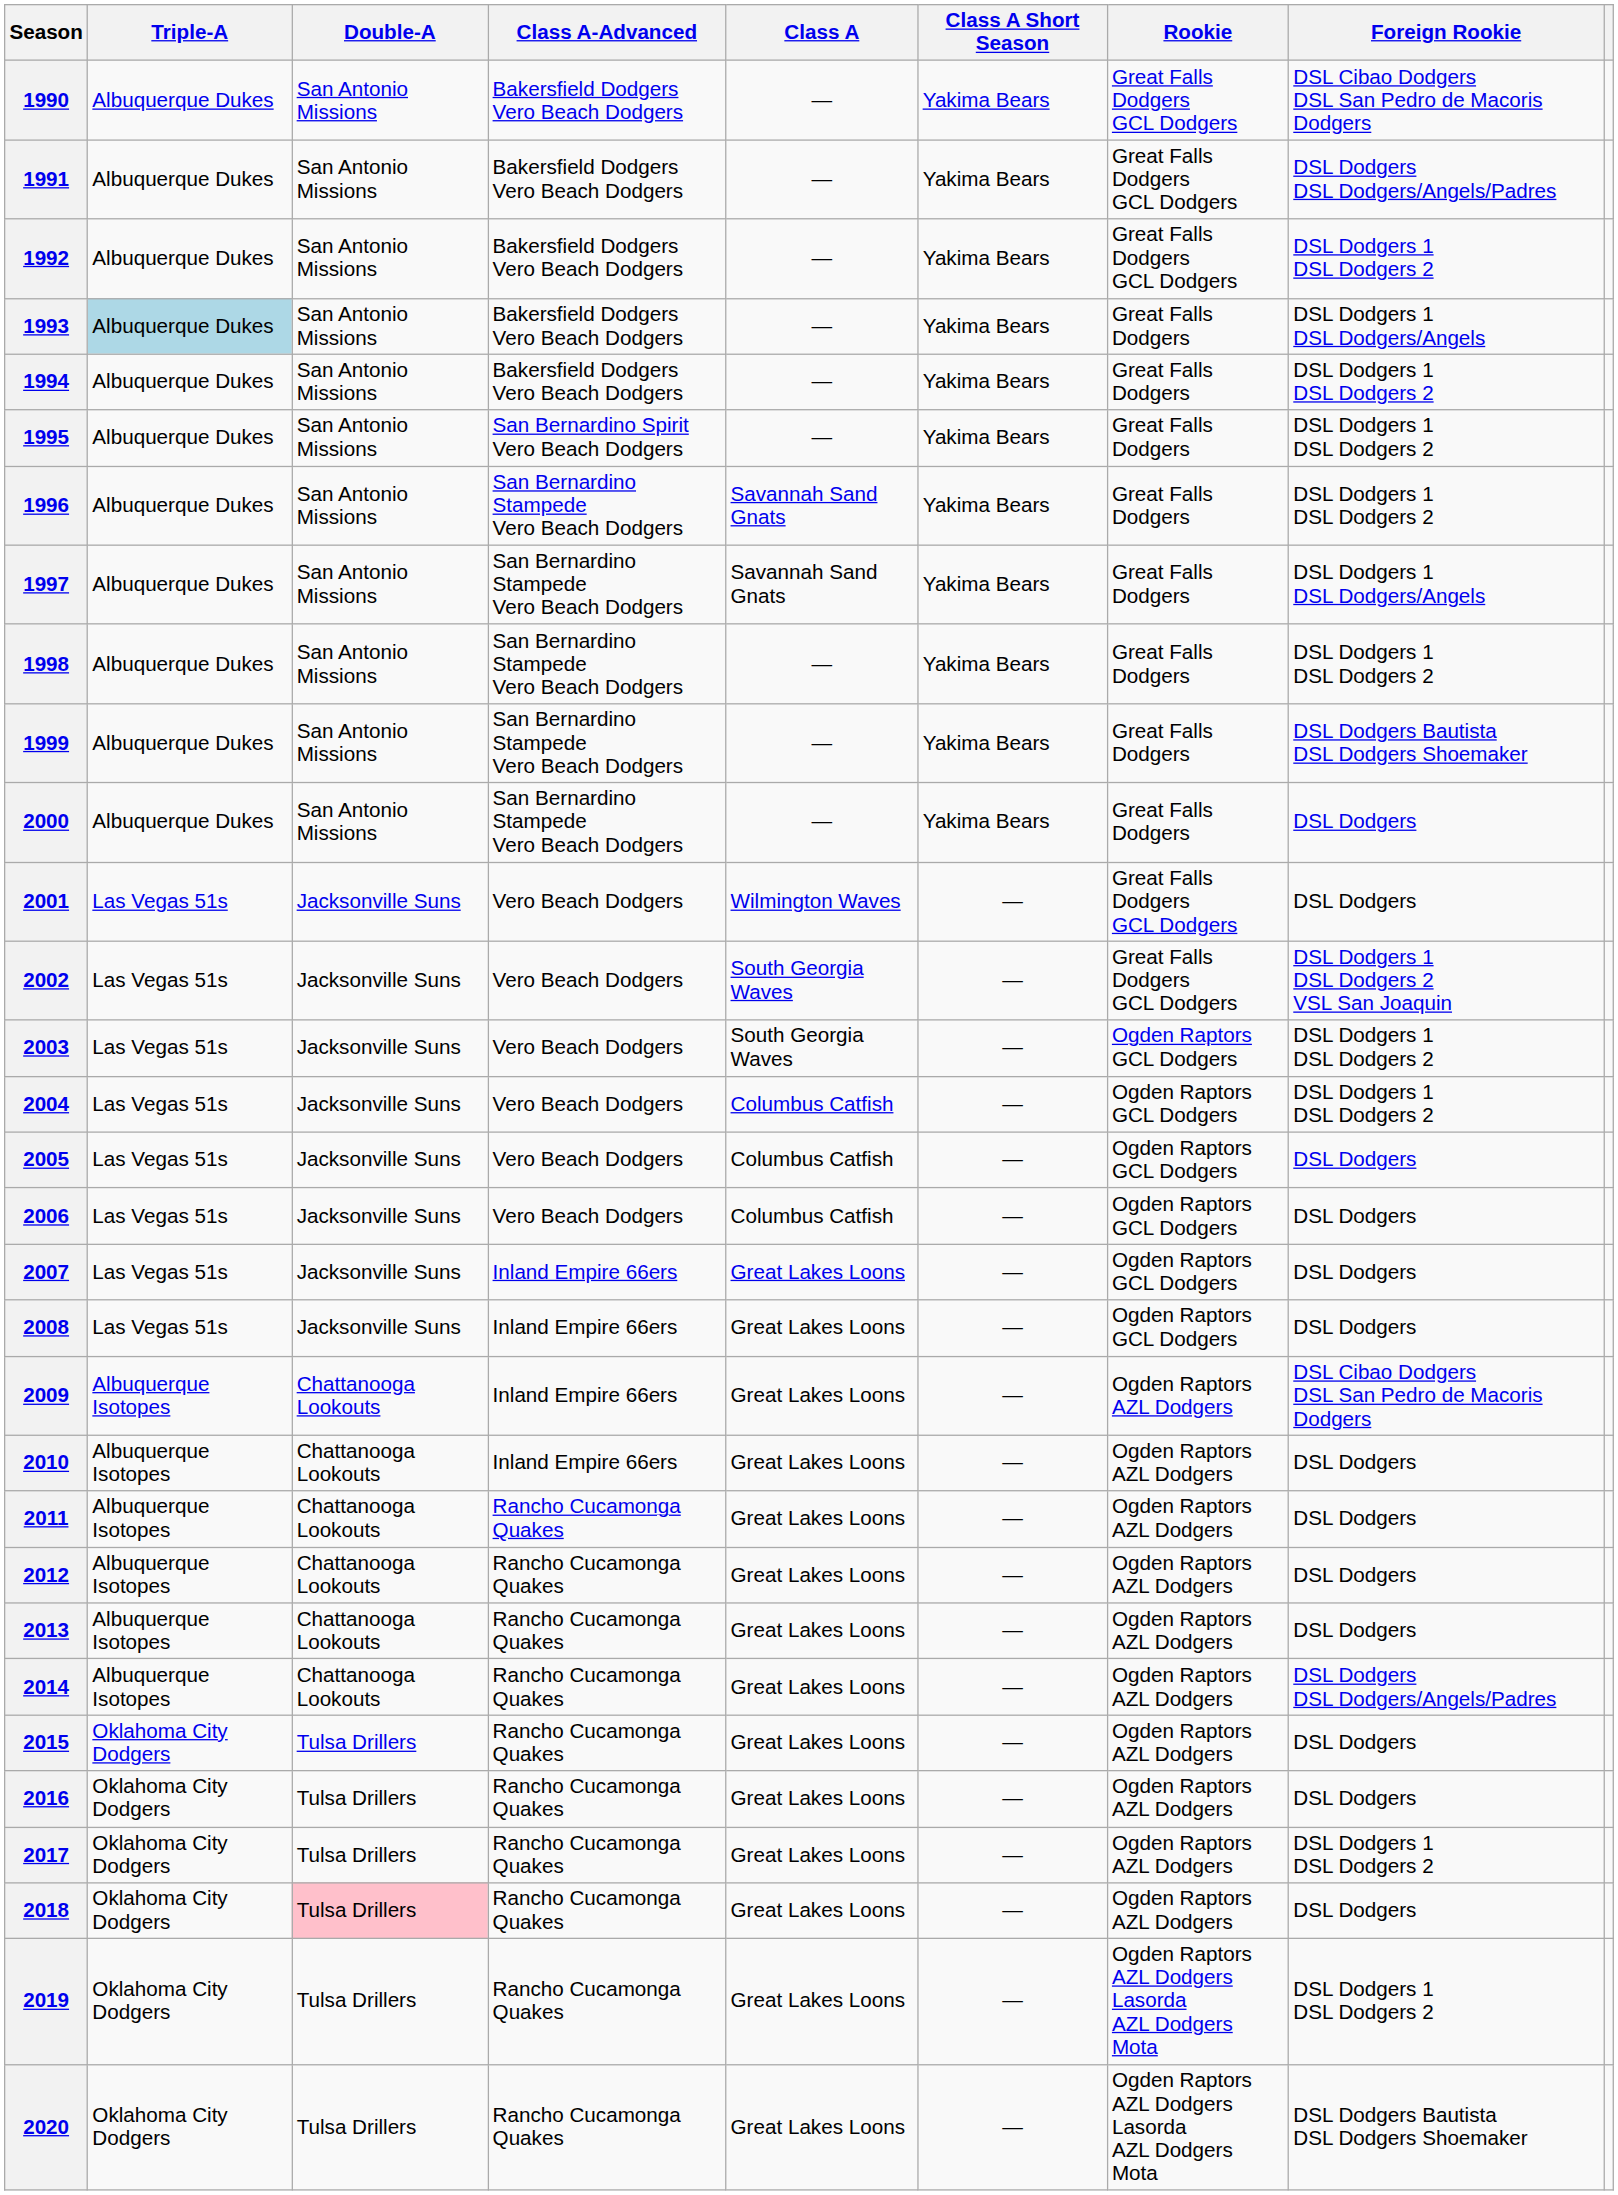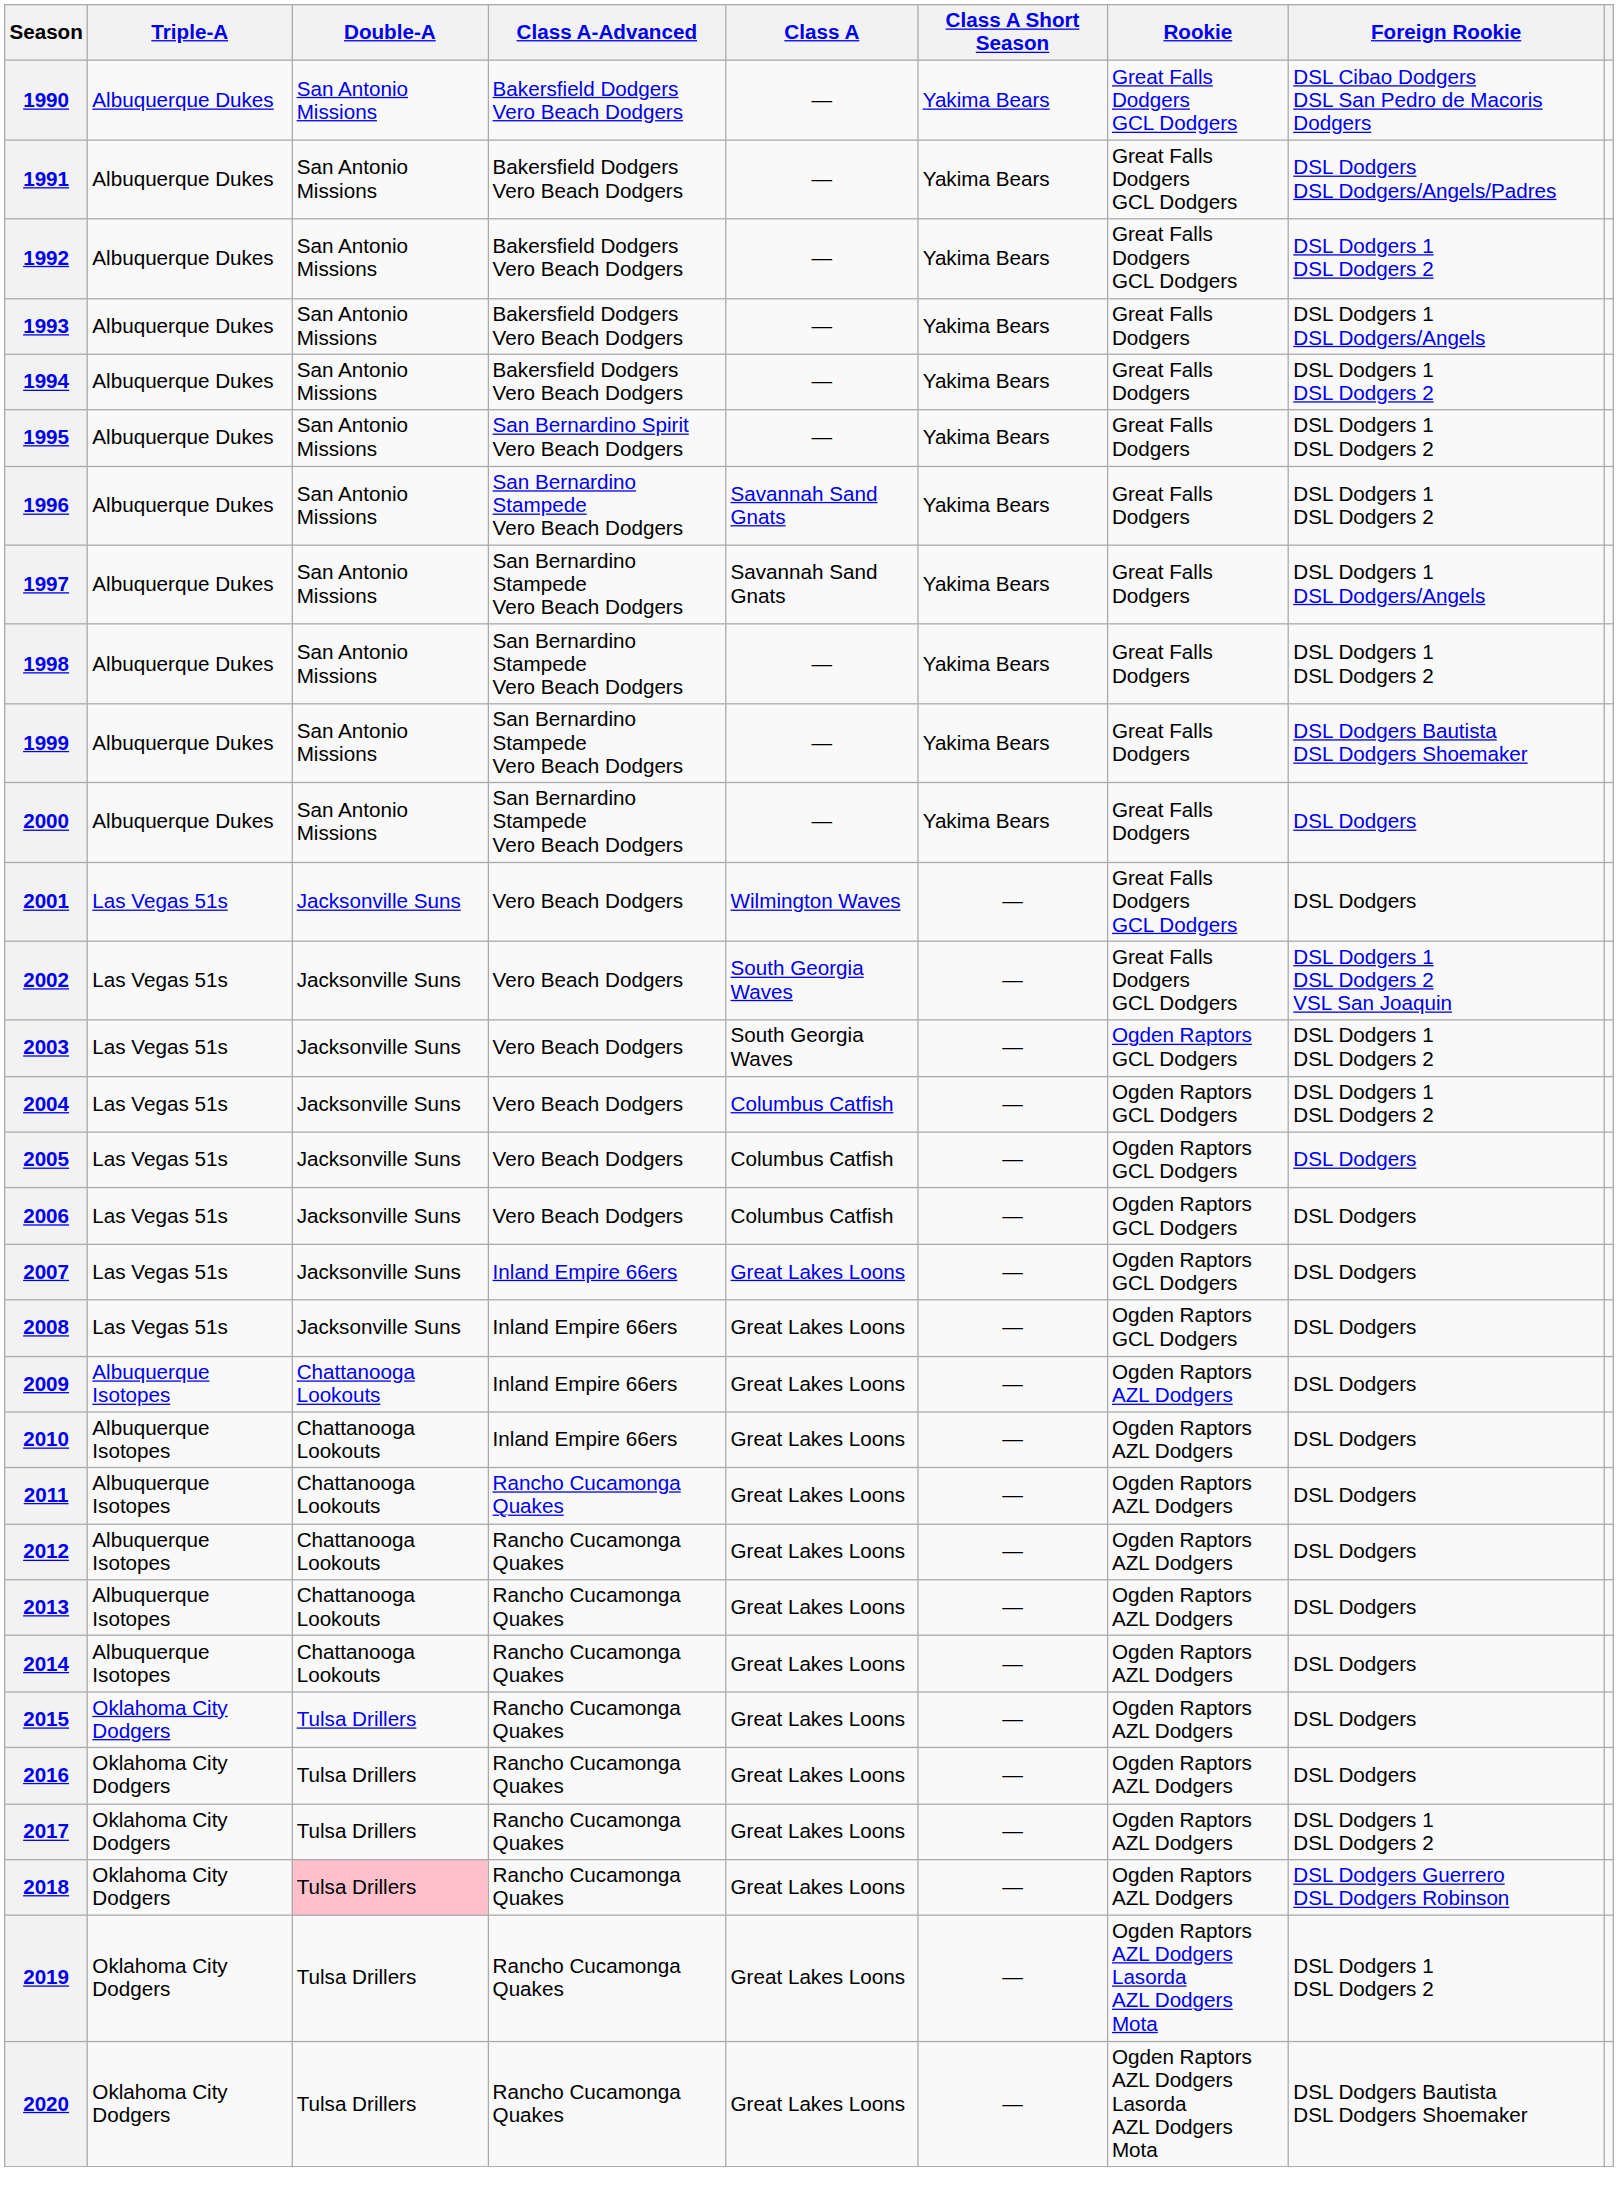(183, 325) lightblue background -> (183, 325) no background
(1418, 1395) DSL Cibao Dodgers DSL San Pedro de Macoris Dodgers -> (1355, 1383) DSL Dodgers
(1425, 1686) DSL Dodgers DSL Dodgers/Angels/Padres -> (1355, 1663) DSL Dodgers
(1355, 1910) DSL Dodgers -> (1401, 1887) DSL Dodgers Guerrero DSL Dodgers Robinson
